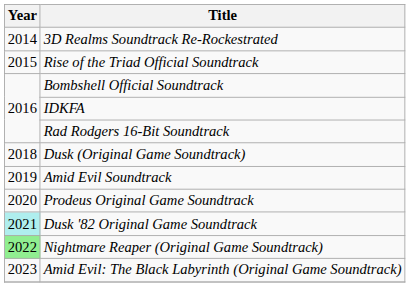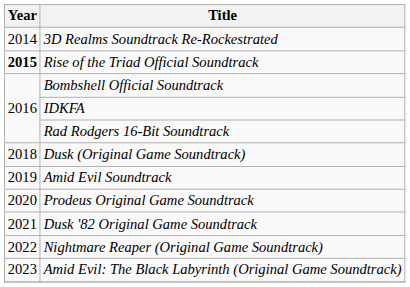(22, 62) normal -> (22, 62) bold
(22, 223) paleturquoise background -> (22, 223) no background
(22, 246) lightgreen background -> (22, 246) no background
